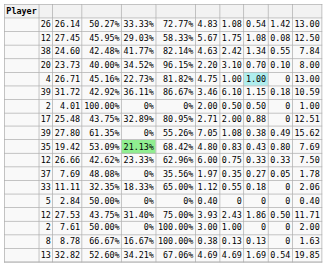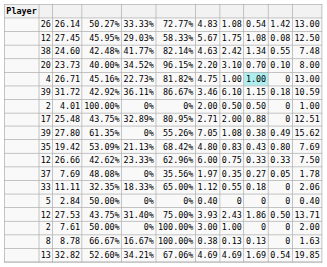(310, 52) 7.84 -> (310, 52) 7.48
(139, 147) lightgreen background -> (139, 147) no background
(307, 215) 11.71 -> (307, 215) 13.71
